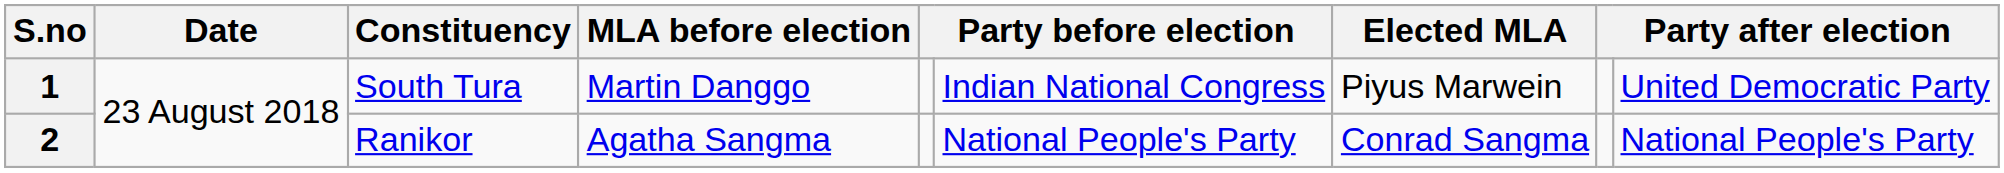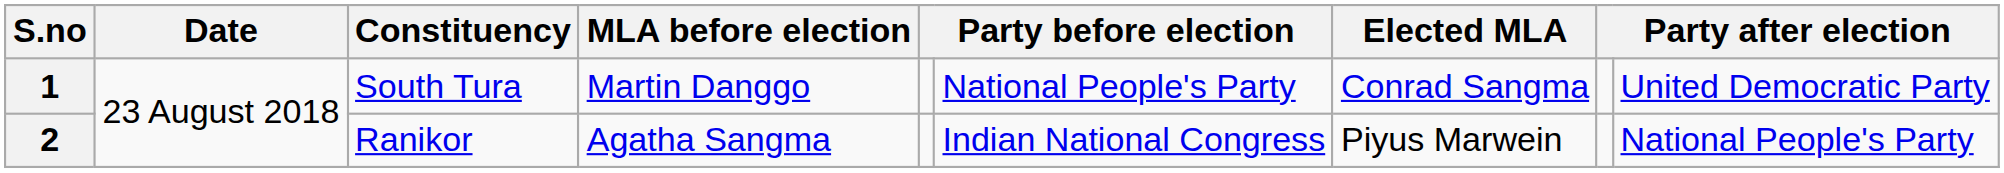(1134, 85) Indian National Congress -> (1119, 85) National People's Party
(1452, 85) Piyus Marwein -> (1465, 85) Conrad Sangma
(1119, 139) National People's Party -> (1134, 139) Indian National Congress
(1465, 139) Conrad Sangma -> (1452, 139) Piyus Marwein
